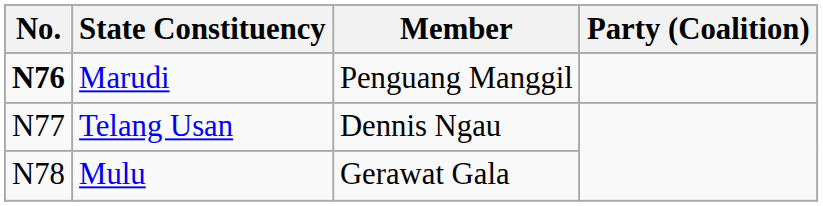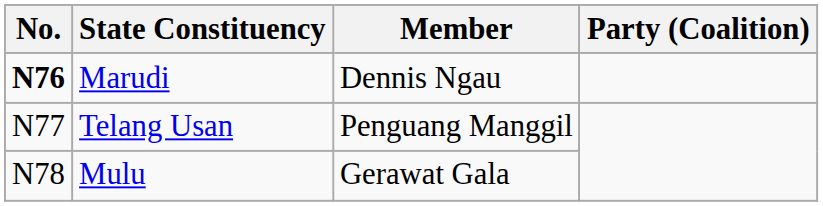(456, 77) Penguang Manggil -> (421, 77) Dennis Ngau
(421, 126) Dennis Ngau -> (456, 126) Penguang Manggil
